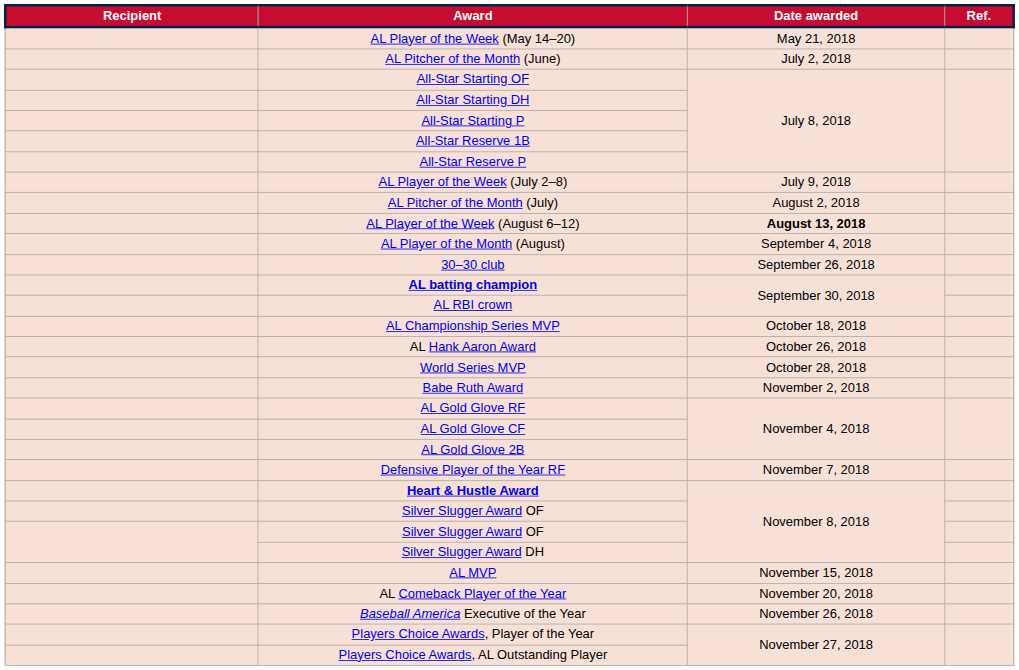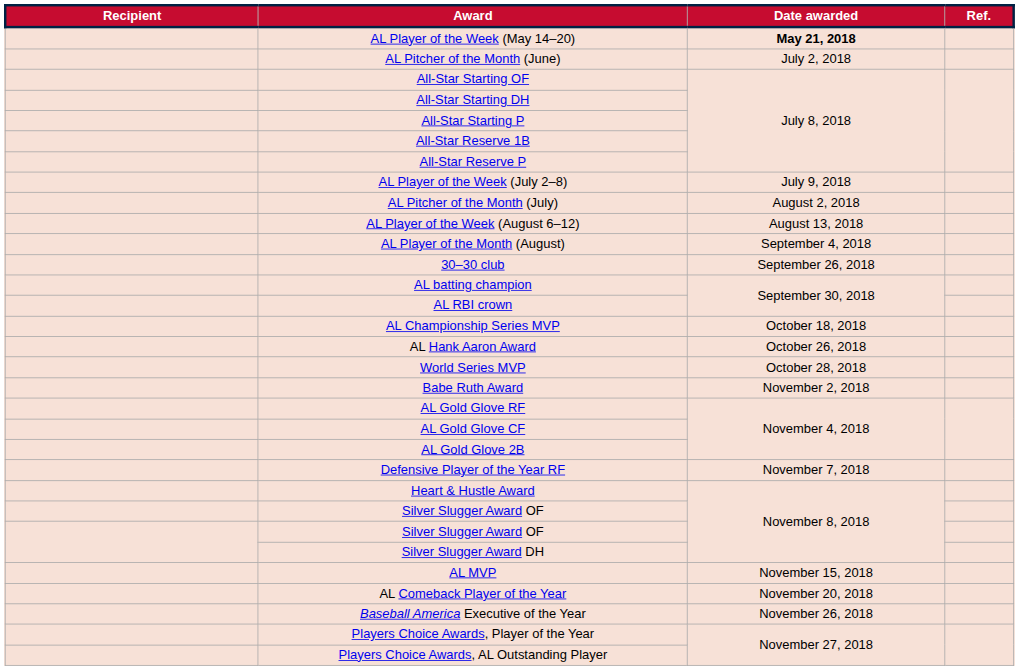(816, 38) normal -> (816, 38) bold
(816, 223) bold -> (816, 223) normal
(473, 285) bold -> (473, 285) normal
(473, 490) bold -> (473, 490) normal
